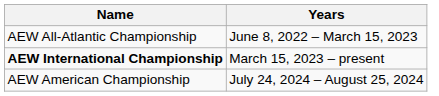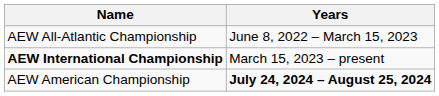(326, 79) normal -> (330, 79) bold
